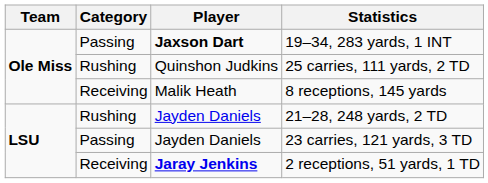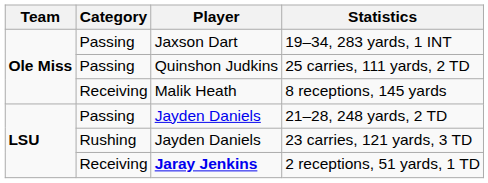(199, 41) bold -> (196, 41) normal
(108, 66) Rushing -> (107, 66) Passing
(108, 115) Rushing -> (107, 115) Passing
(107, 140) Passing -> (108, 140) Rushing
